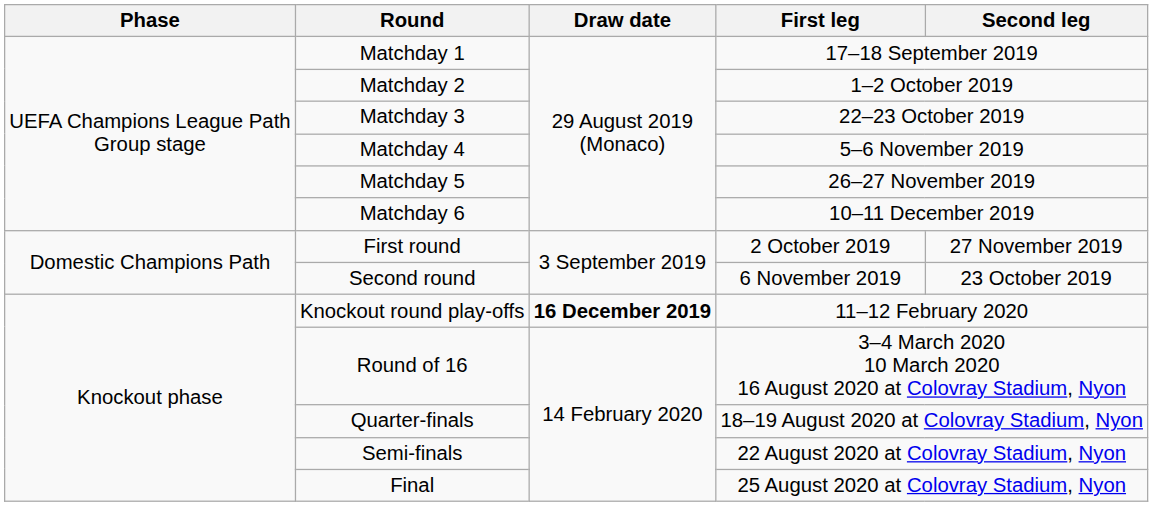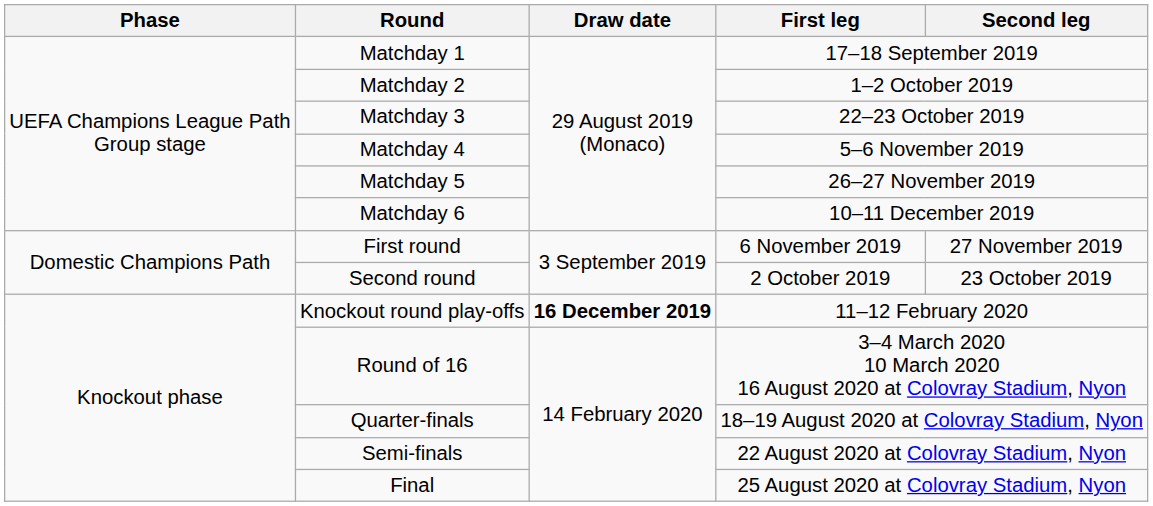(820, 246) 2 October 2019 -> (820, 246) 6 November 2019
(820, 278) 6 November 2019 -> (820, 278) 2 October 2019
